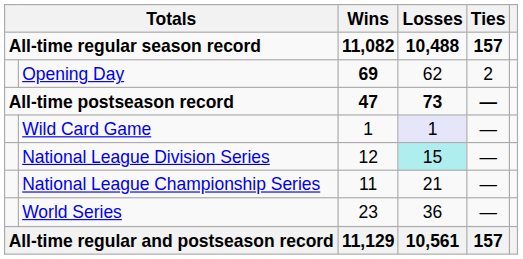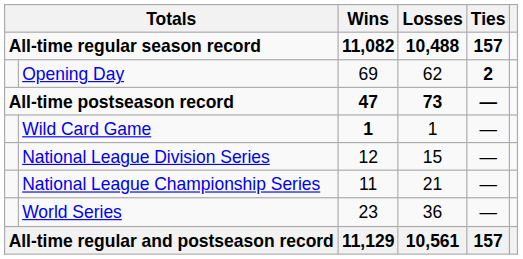(368, 74) bold -> (368, 74) normal
(488, 74) normal -> (488, 74) bold
(368, 129) normal -> (368, 129) bold
(433, 129) lavender background -> (433, 129) no background
(433, 157) paleturquoise background -> (433, 157) no background
